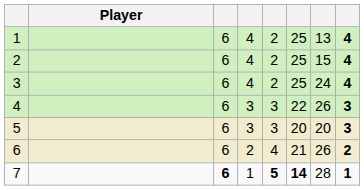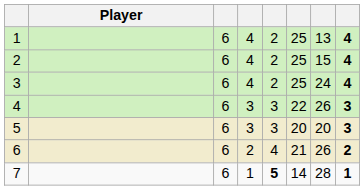(226, 173) bold -> (226, 173) normal
(299, 173) bold -> (299, 173) normal
